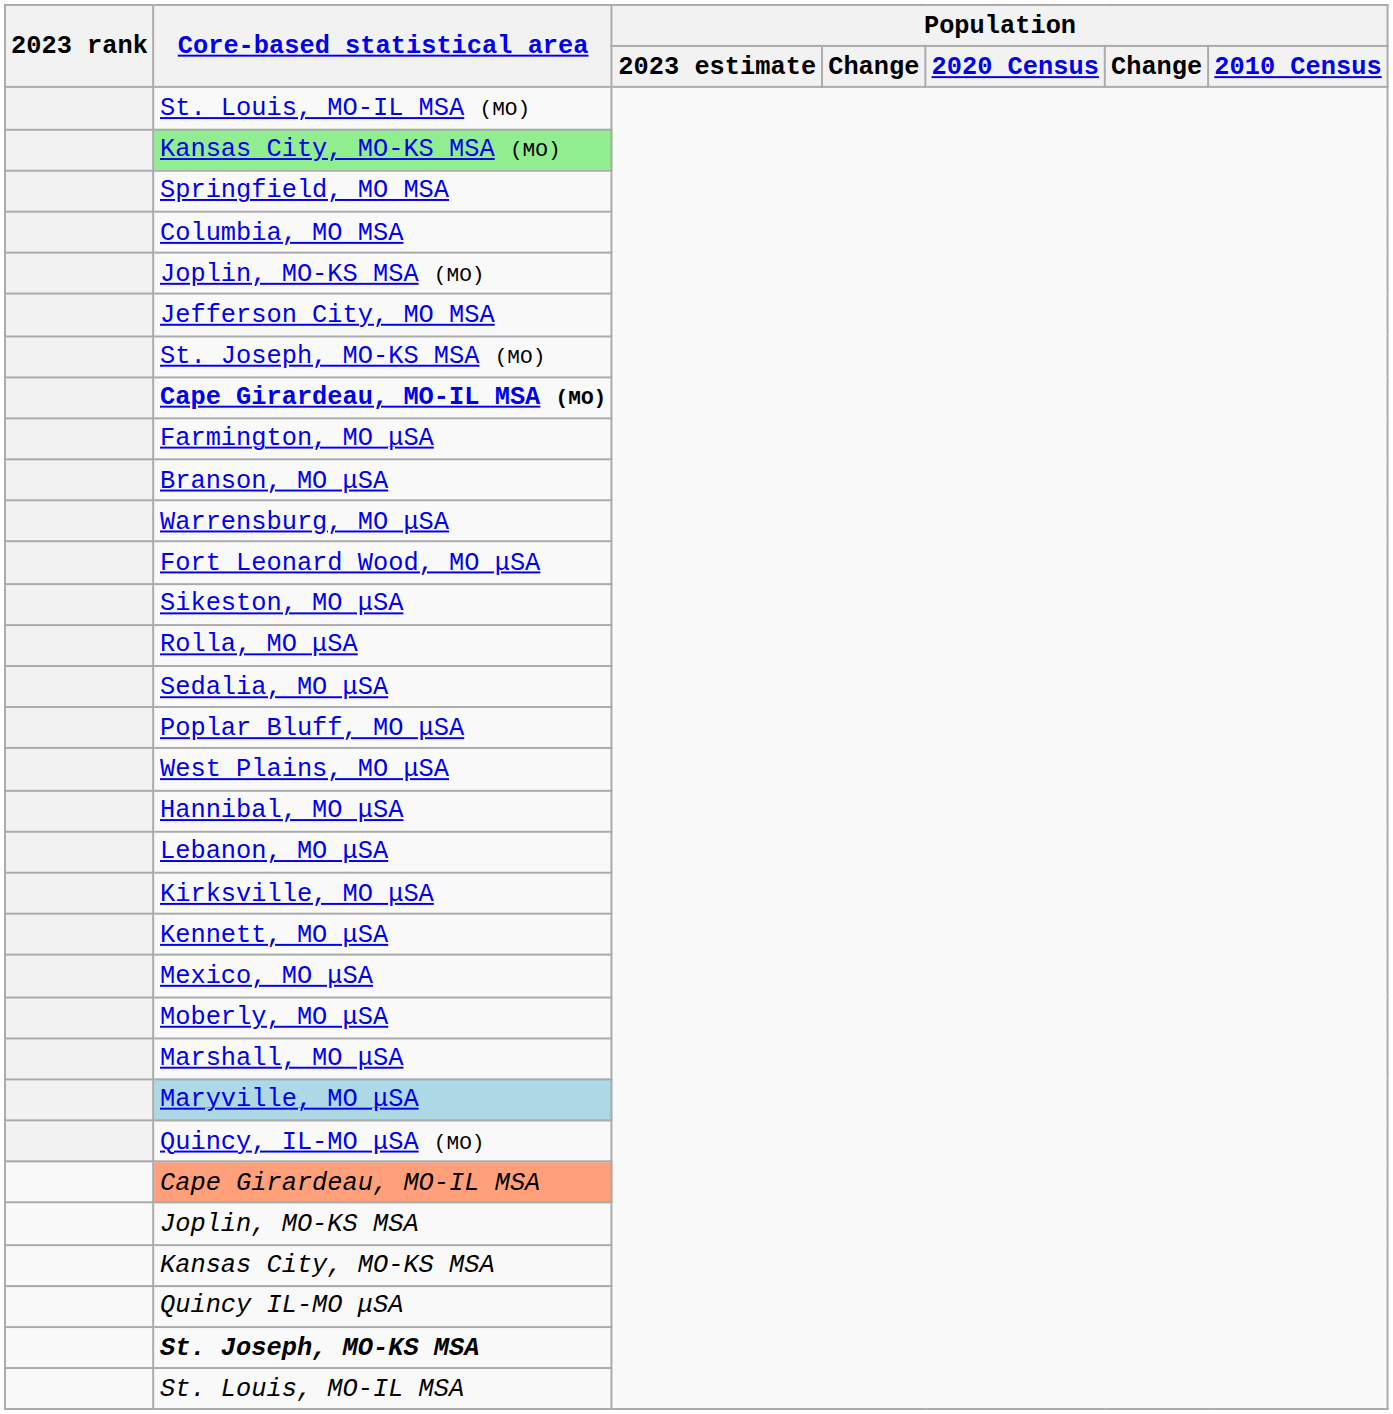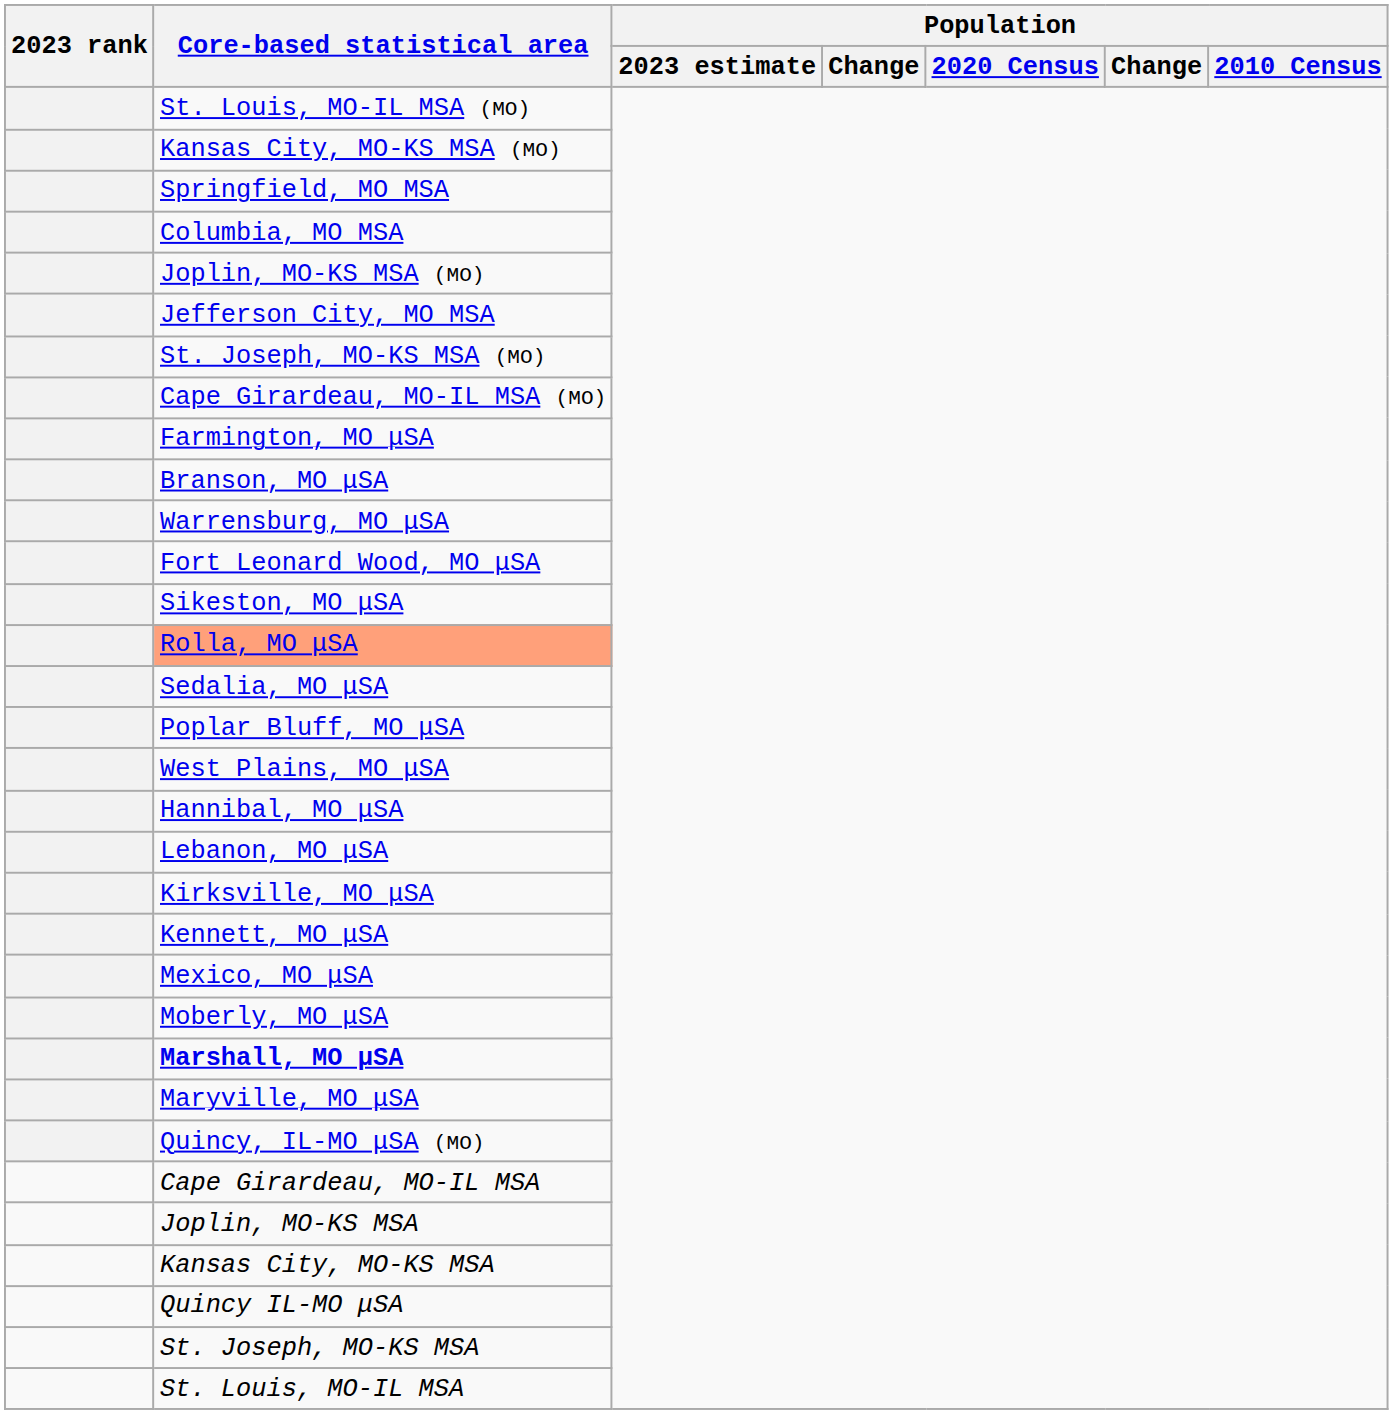(360, 150) lightgreen background -> (360, 150) no background
(383, 397) bold -> (383, 397) normal
(259, 645) no background -> (259, 645) lightsalmon background
(282, 1059) normal -> (282, 1059) bold
(289, 1100) lightblue background -> (289, 1100) no background
(350, 1182) lightsalmon background -> (350, 1182) no background
(320, 1348) bold -> (320, 1348) normal
